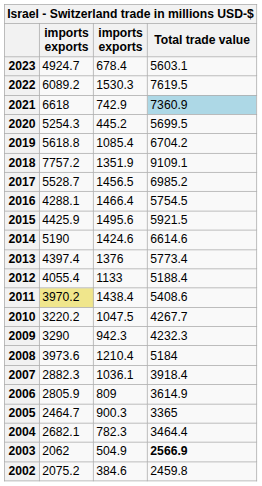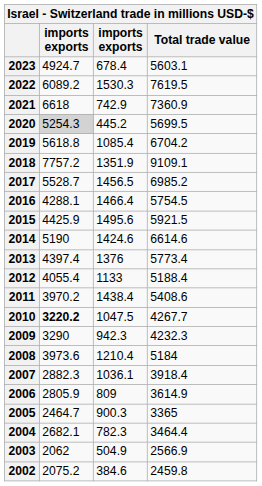(169, 104) lightblue background -> (169, 104) no background
(61, 124) no background -> (61, 124) lightgrey background
(61, 297) khaki background -> (61, 297) no background
(61, 317) normal -> (61, 317) bold
(169, 452) bold -> (169, 452) normal
